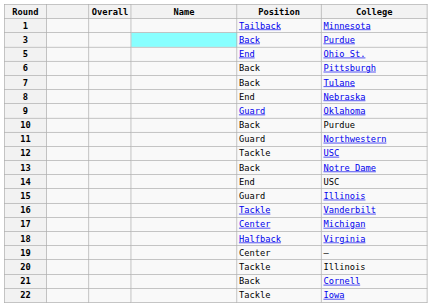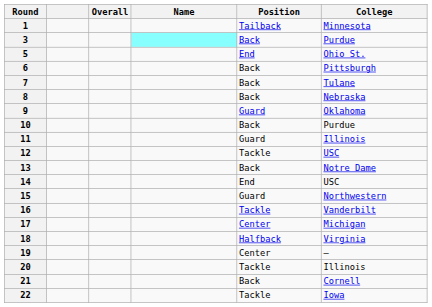(247, 97) End -> (249, 97) Back
(355, 139) Northwestern -> (344, 139) Illinois
(344, 196) Illinois -> (355, 196) Northwestern
